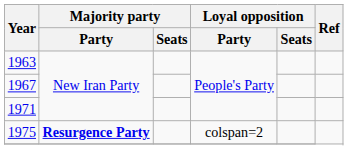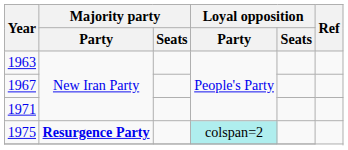(234, 132) no background -> (234, 132) paleturquoise background
